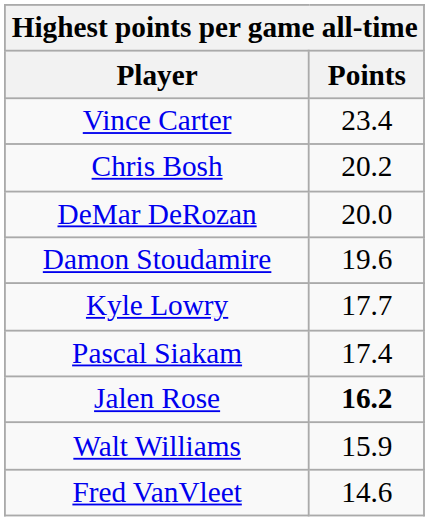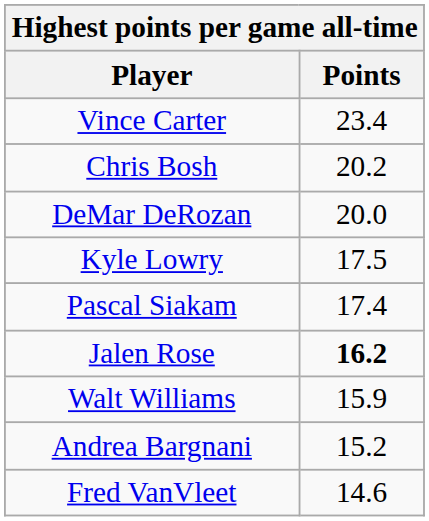- row: (157, 259)
(367, 306) 17.7 -> (362, 259) 17.5
+ row: (152, 445)
